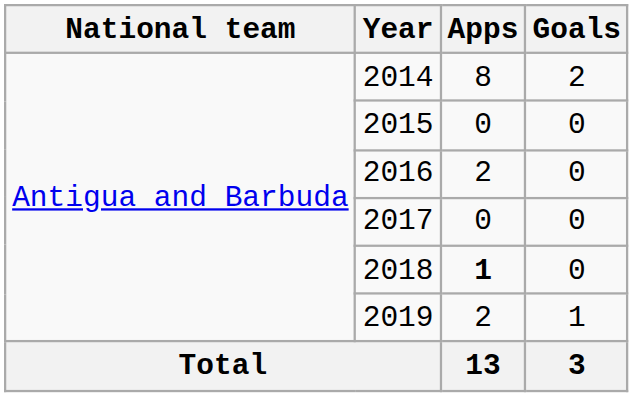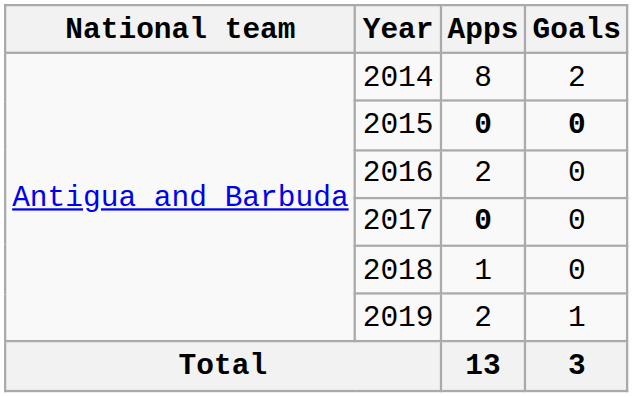(483, 125) normal -> (483, 125) bold
(577, 125) normal -> (577, 125) bold
(483, 222) normal -> (483, 222) bold
(483, 270) bold -> (483, 270) normal
